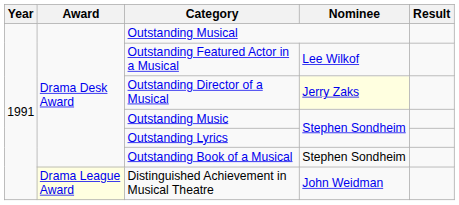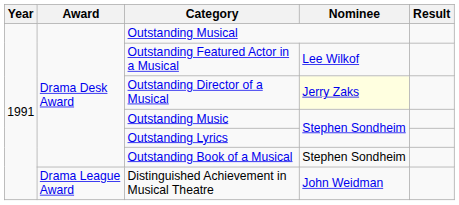(80, 183) lightyellow background -> (80, 183) no background
